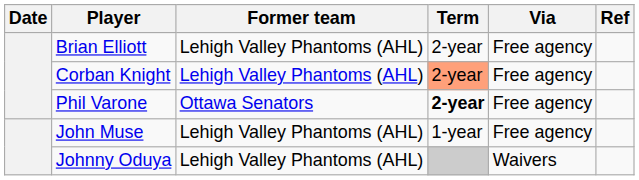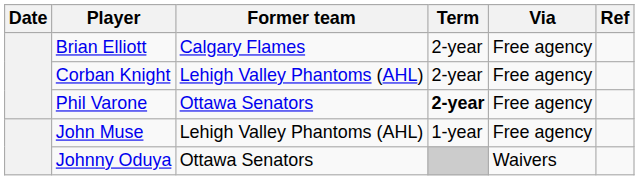(301, 47) Lehigh Valley Phantoms (AHL) -> (242, 47) Calgary Flames
(457, 75) lightsalmon background -> (457, 75) no background
(301, 160) Lehigh Valley Phantoms (AHL) -> (246, 160) Ottawa Senators
